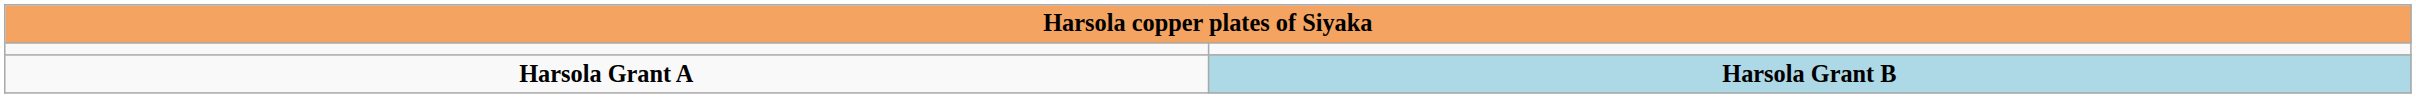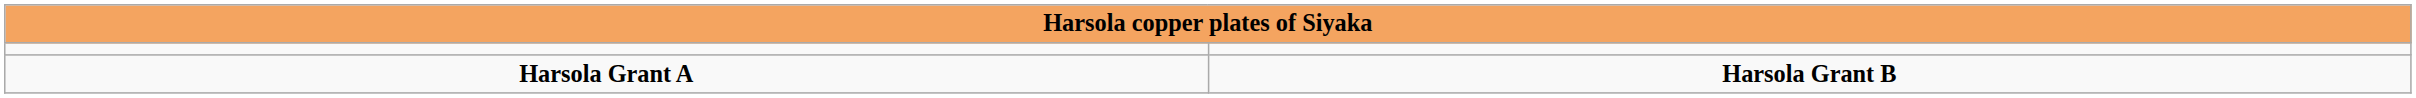(1809, 73) lightblue background -> (1809, 73) no background
